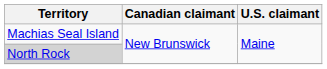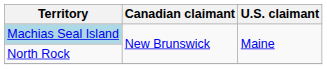(63, 34) no background -> (63, 34) lightblue background
(38, 53) lightgrey background -> (38, 53) no background
